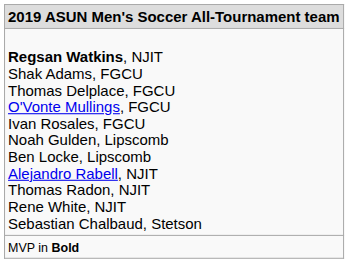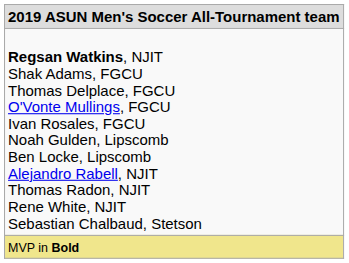(44, 248) no background -> (44, 248) khaki background
